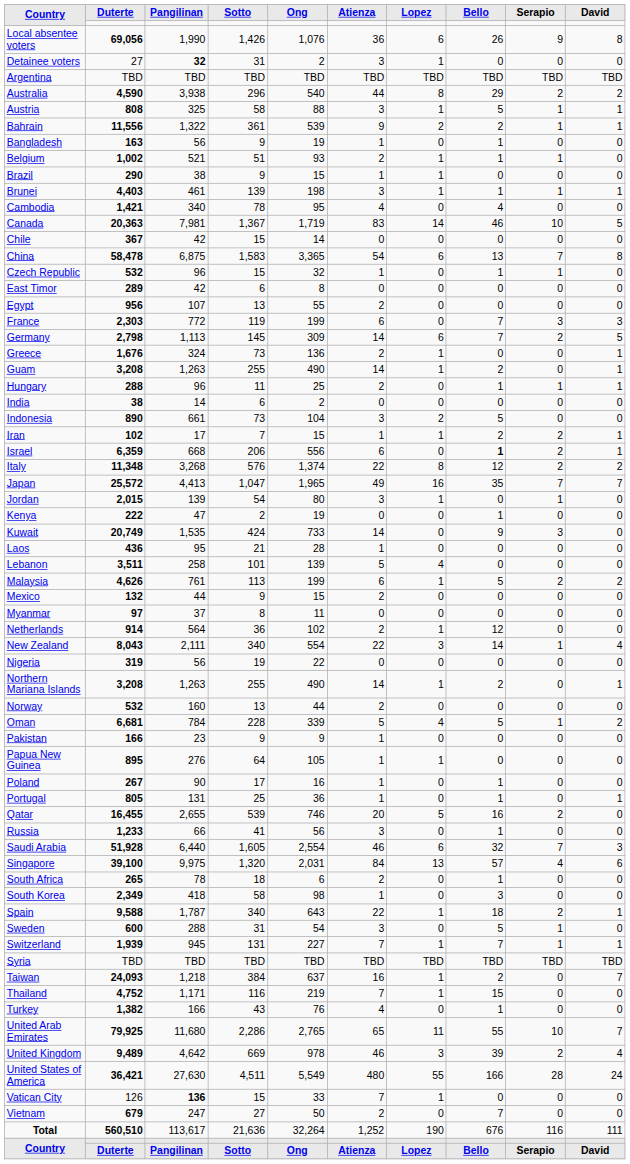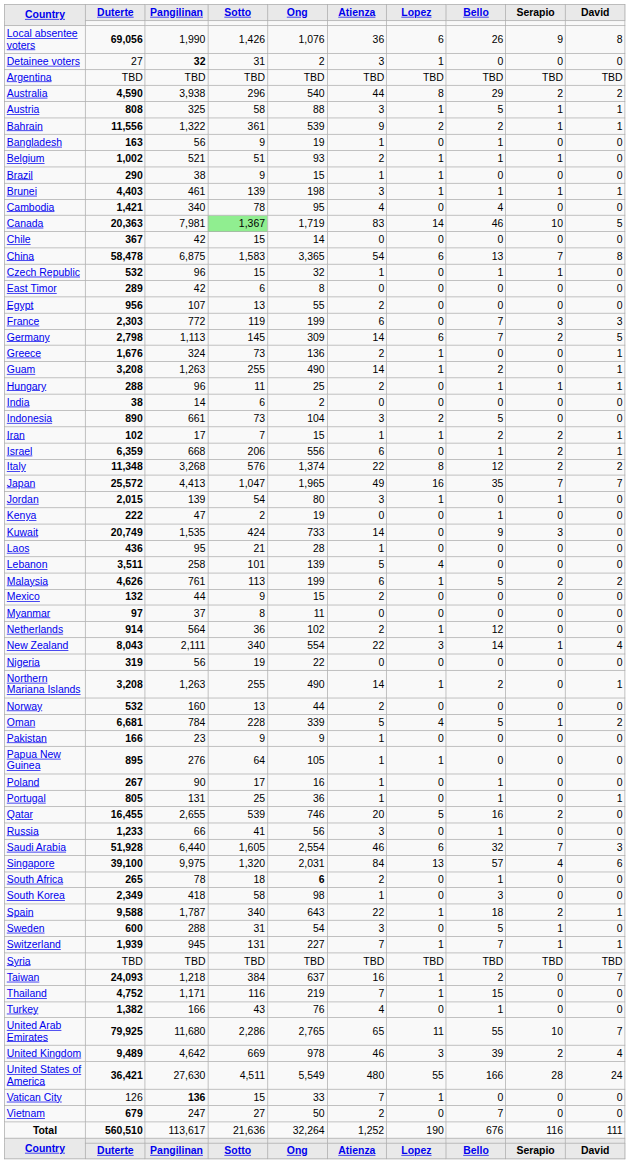(252, 223) no background -> (252, 223) lightgreen background
(500, 451) bold -> (500, 451) normal
(322, 879) normal -> (322, 879) bold
